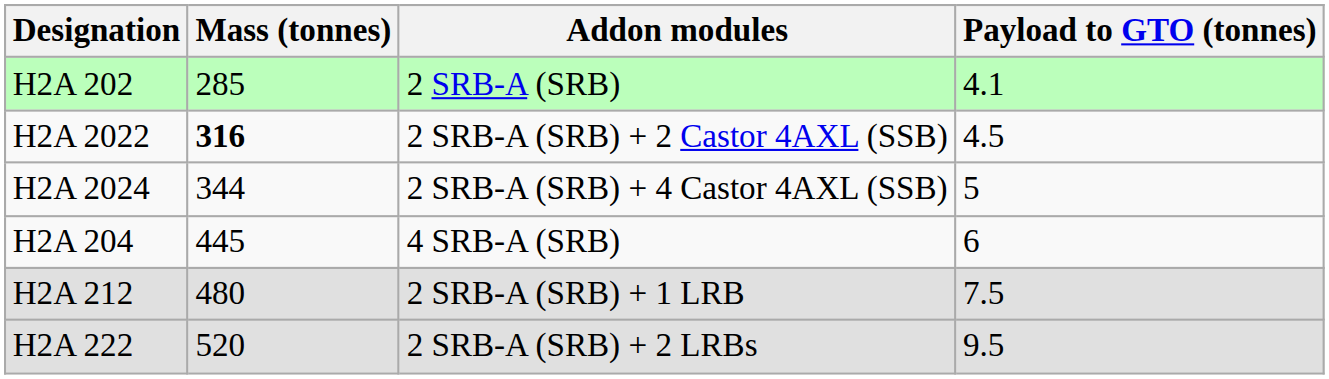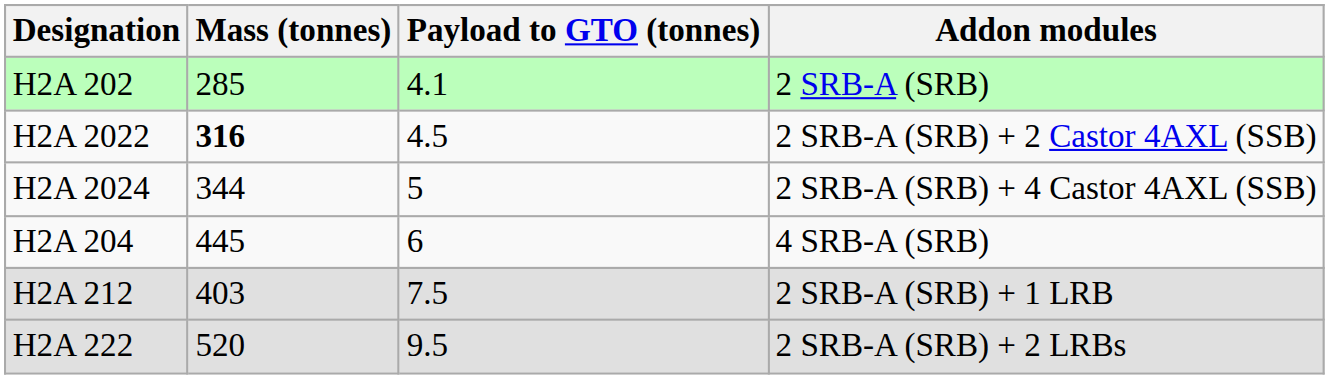columns swapped: (1140, 30) <-> (677, 30)
(220, 293) 480 -> (220, 293) 403
